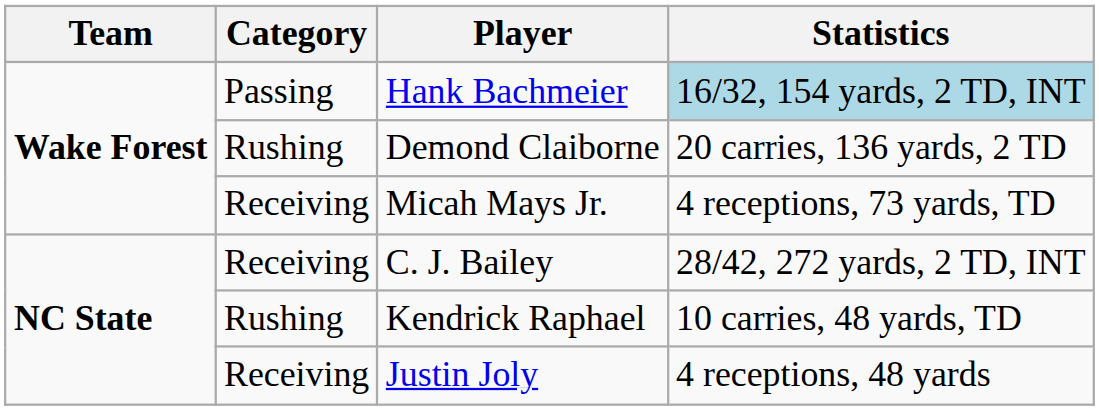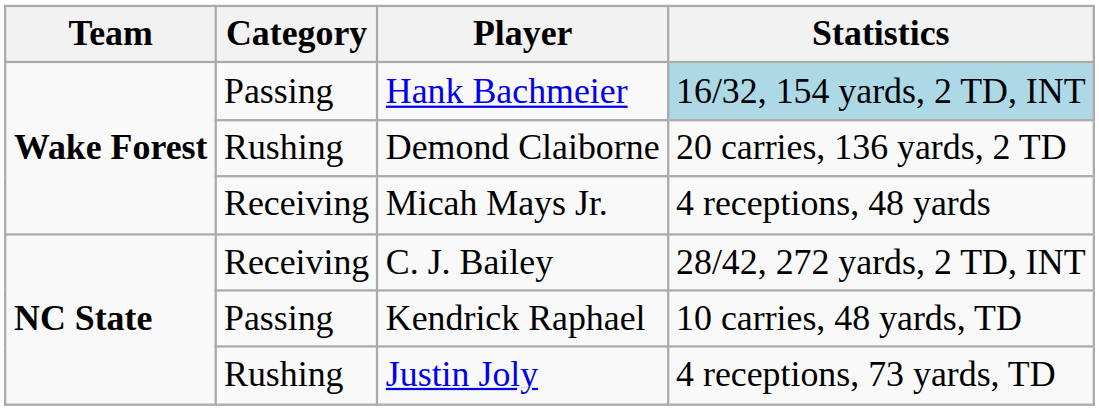(866, 204) 4 receptions, 73 yards, TD -> (833, 204) 4 receptions, 48 yards
(284, 317) Rushing -> (279, 317) Passing
(297, 374) Receiving -> (284, 374) Rushing
(833, 374) 4 receptions, 48 yards -> (866, 374) 4 receptions, 73 yards, TD
